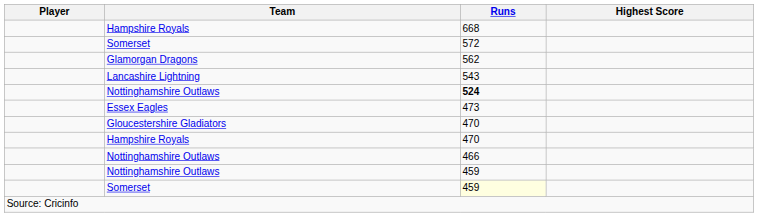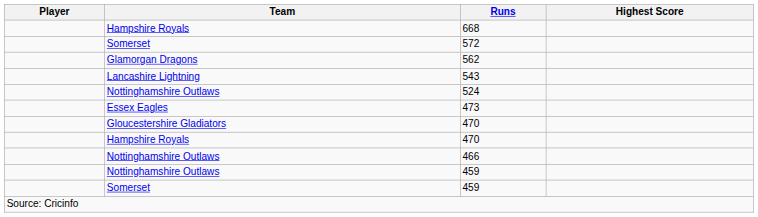(471, 92) bold -> (471, 92) normal
(471, 188) lightyellow background -> (471, 188) no background
